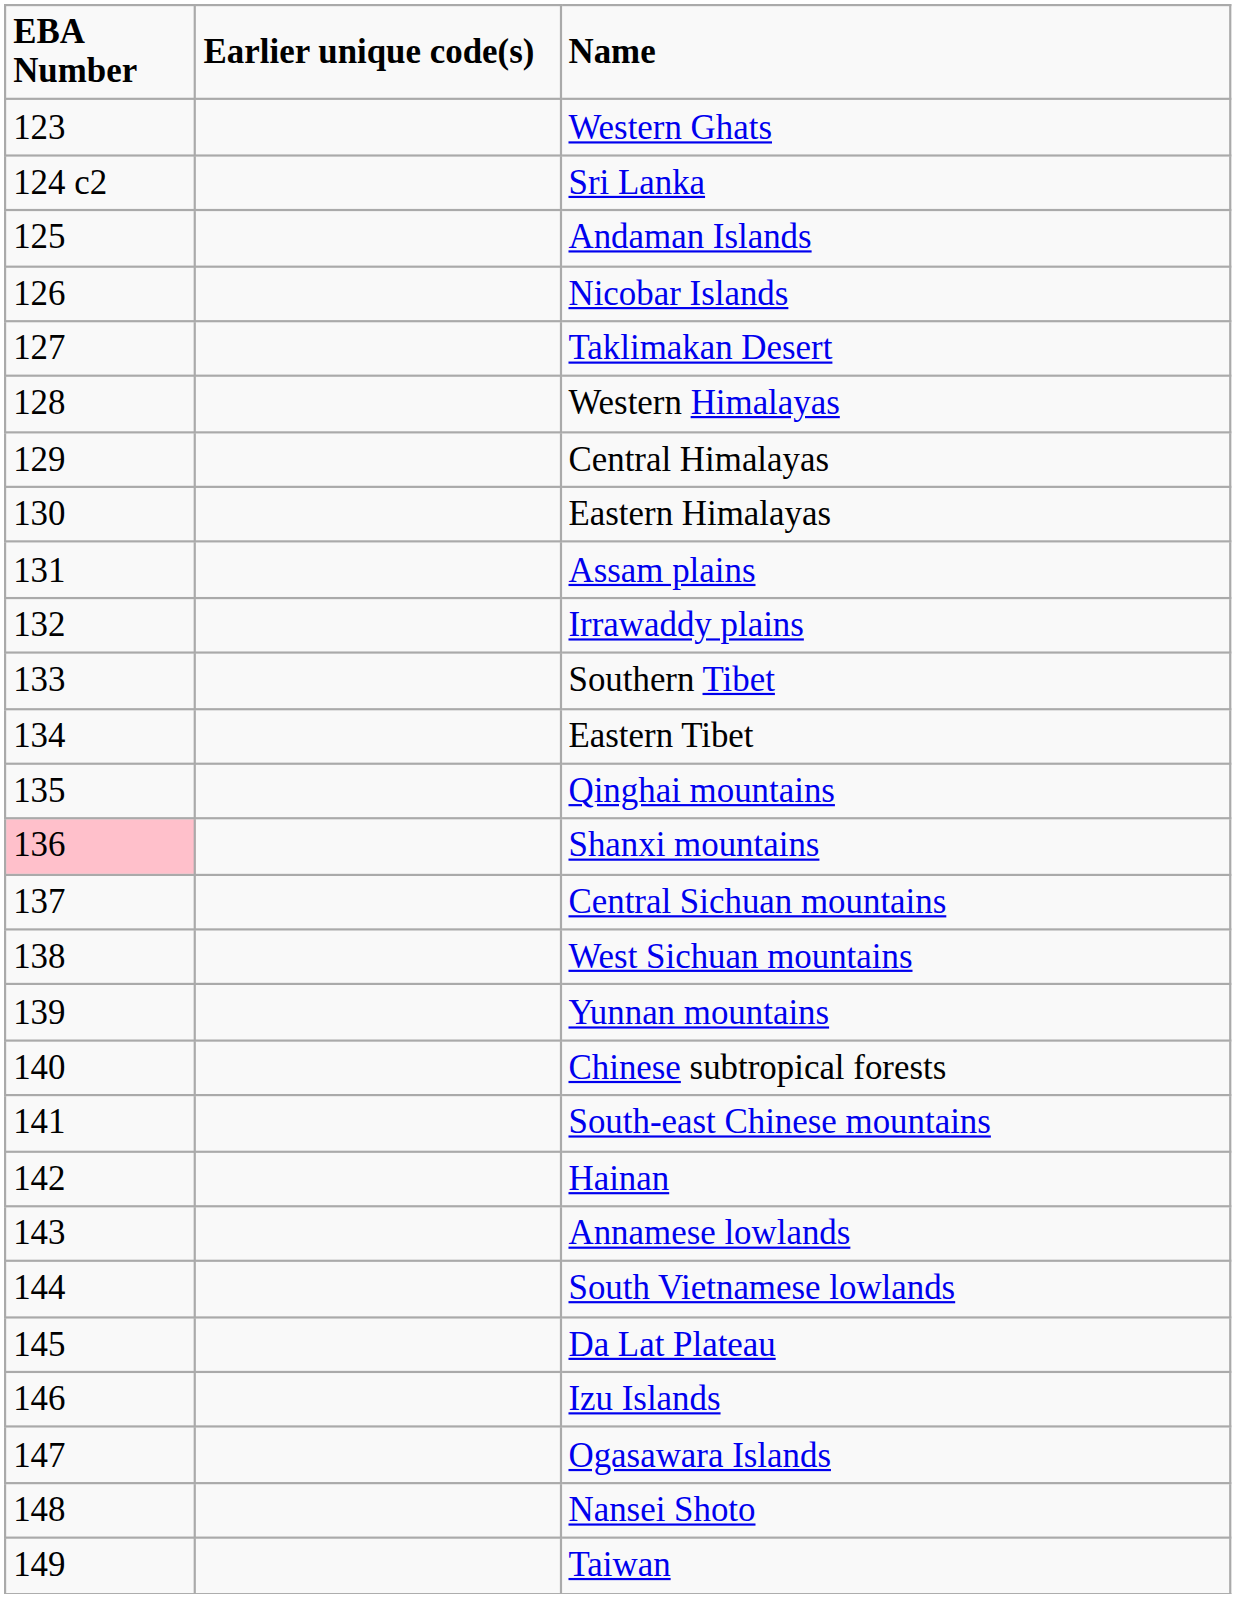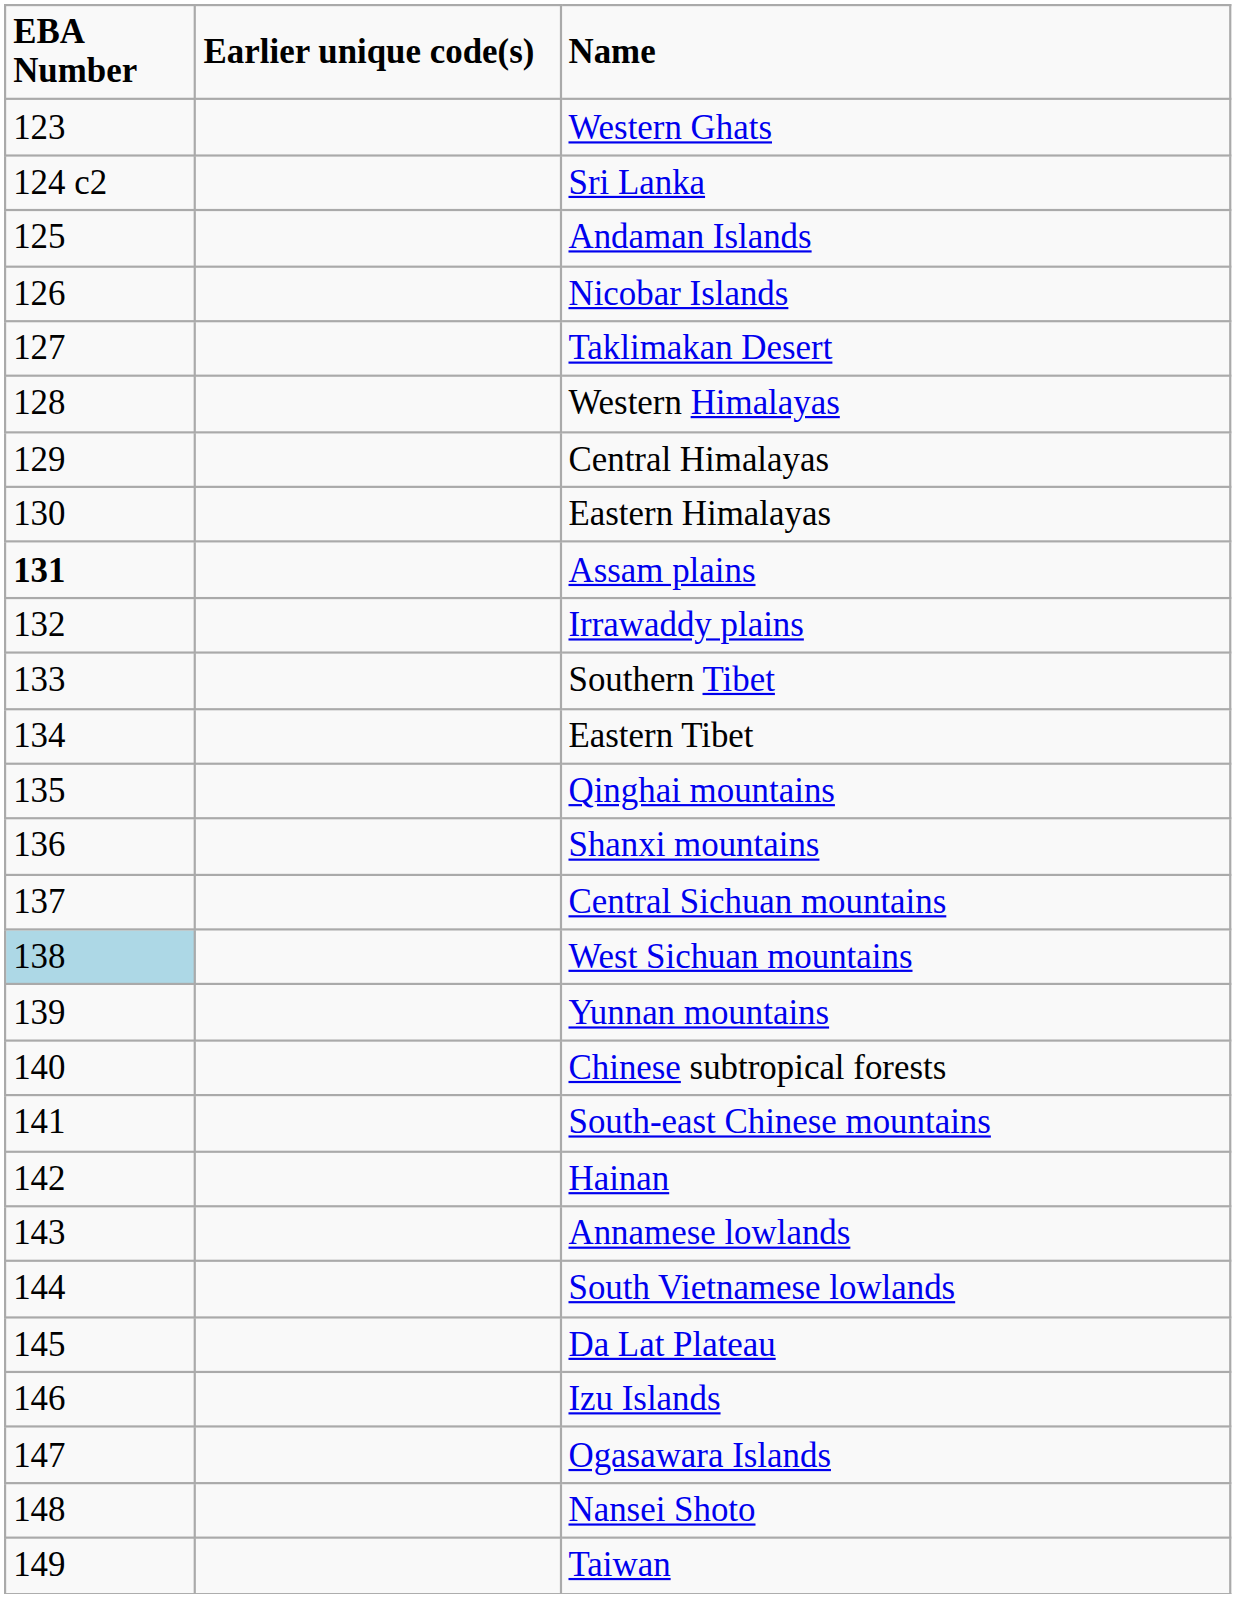(39, 569) normal -> (39, 569) bold
(39, 845) pink background -> (39, 845) no background
(39, 956) no background -> (39, 956) lightblue background
